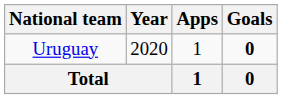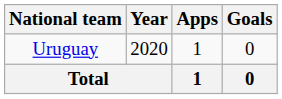(250, 49) bold -> (250, 49) normal
